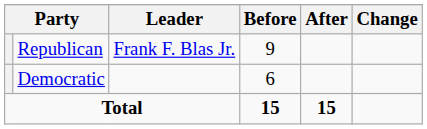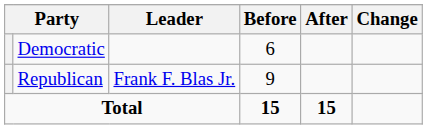rows swapped: (60, 49) <-> (61, 78)
